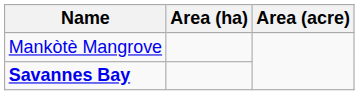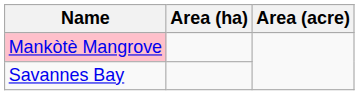(85, 47) no background -> (85, 47) pink background
(69, 75) bold -> (66, 75) normal
